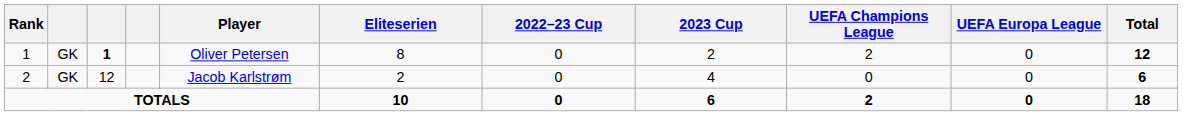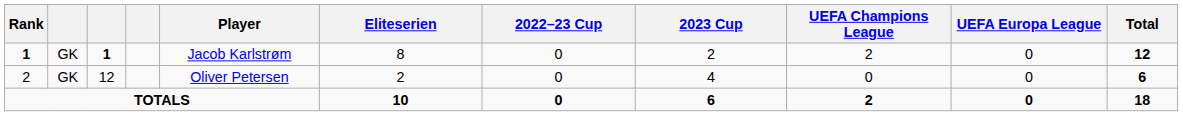(26, 55) normal -> (26, 55) bold
(239, 55) Oliver Petersen -> (239, 55) Jacob Karlstrøm
(239, 77) Jacob Karlstrøm -> (239, 77) Oliver Petersen
